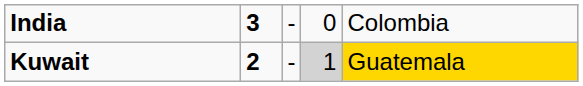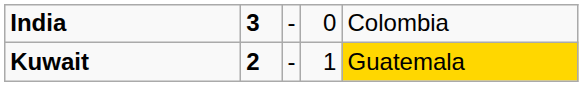(330, 61) lightgrey background -> (330, 61) no background
